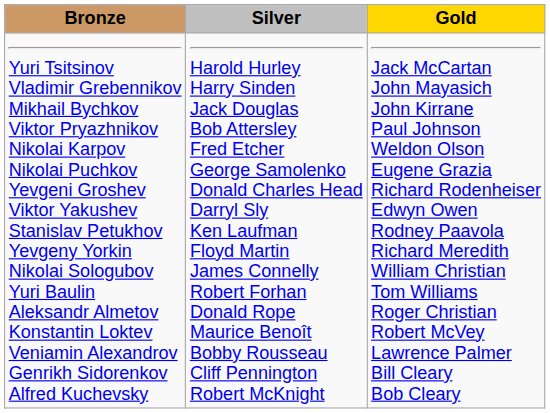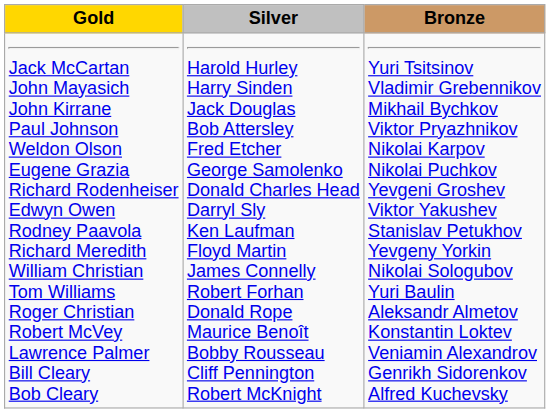columns swapped: (456, 18) <-> (95, 18)
